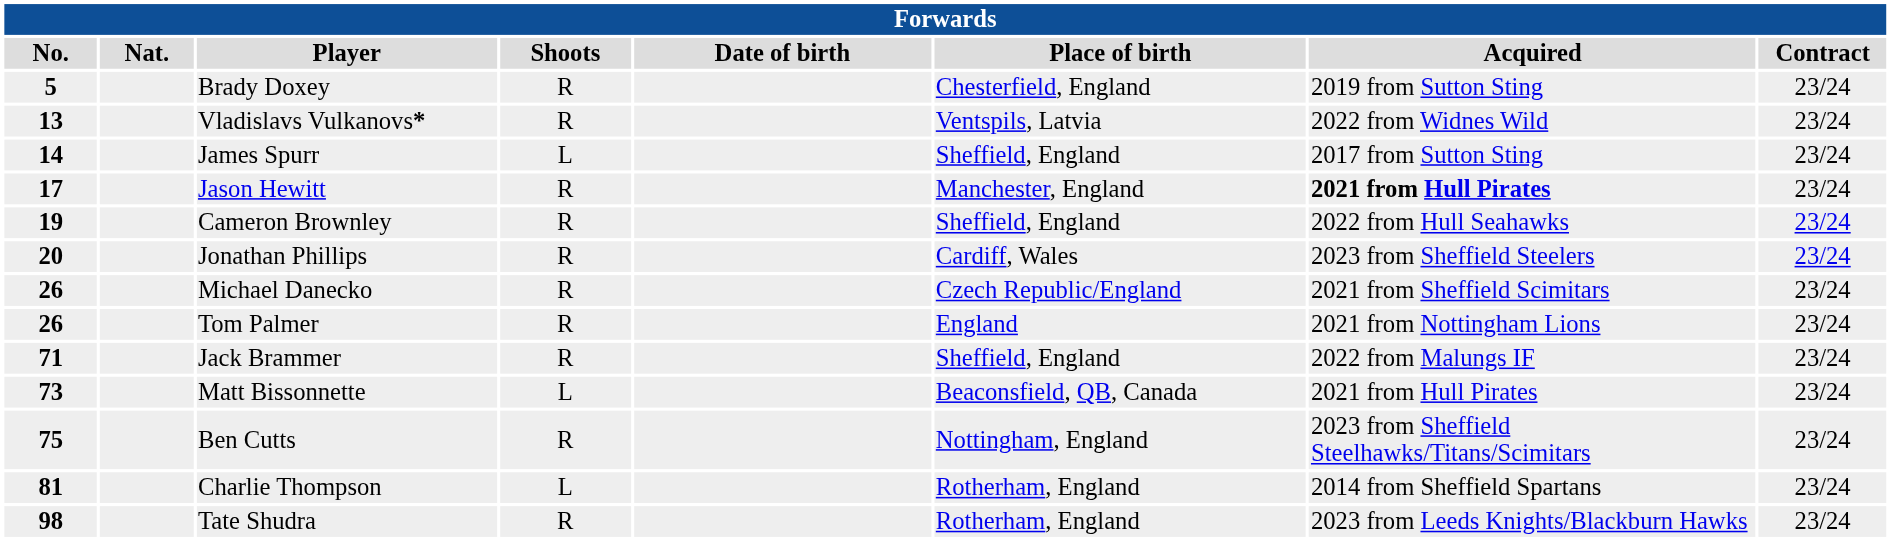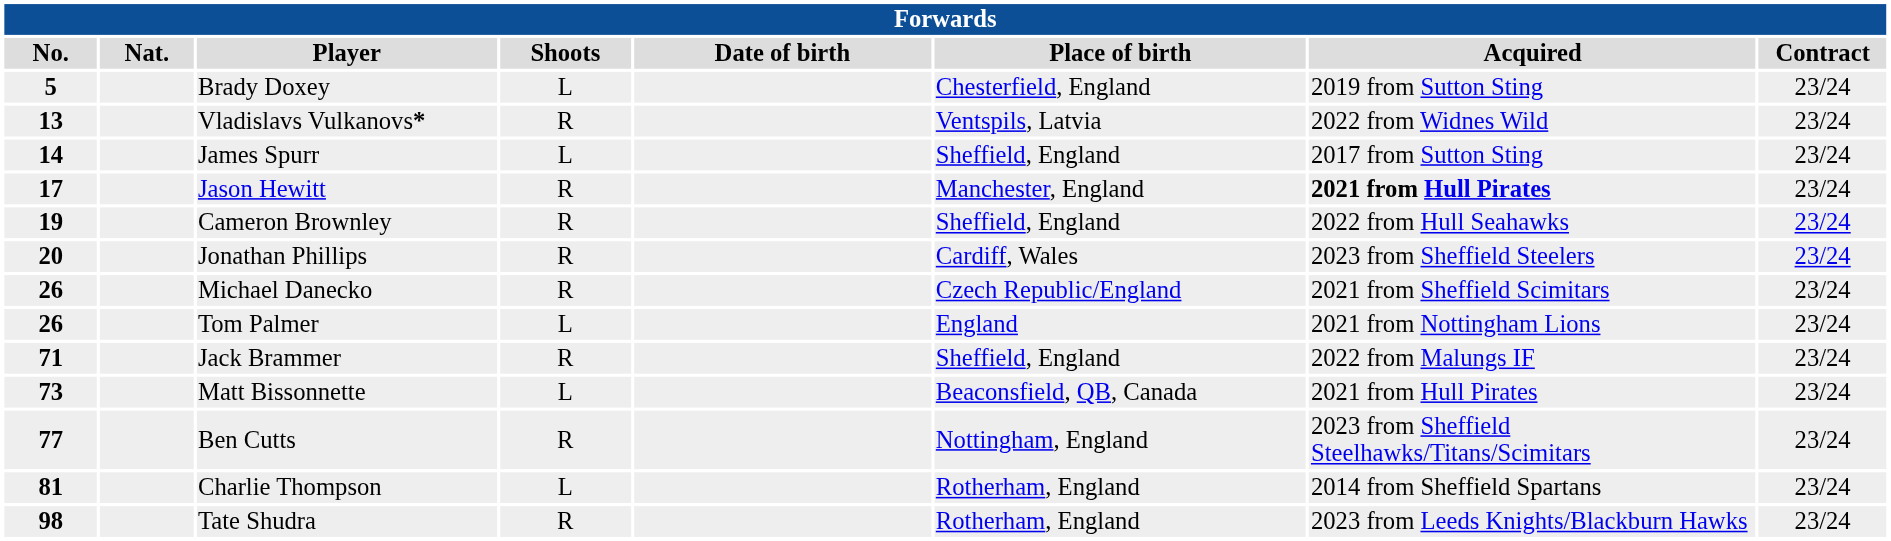(565, 86) R -> (565, 86) L
(565, 324) R -> (565, 324) L
(51, 439) 75 -> (51, 439) 77
